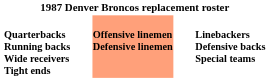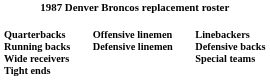(133, 40) lightsalmon background -> (133, 40) no background
